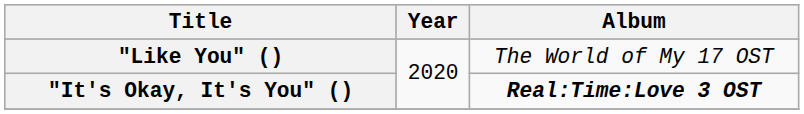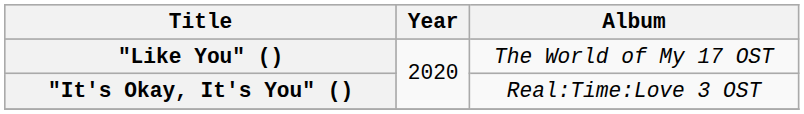(634, 91) bold -> (634, 91) normal
